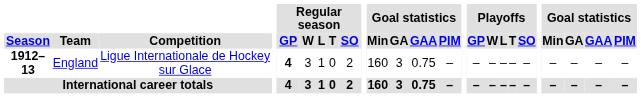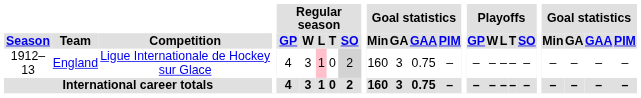(28, 63) bold -> (28, 63) normal
(288, 63) bold -> (288, 63) normal
(321, 63) no background -> (321, 63) pink background
(350, 63) no background -> (350, 63) lightgrey background
